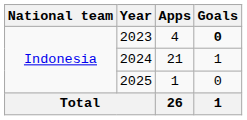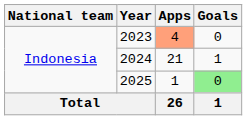(175, 38) no background -> (175, 38) lightsalmon background
(218, 38) bold -> (218, 38) normal
(218, 82) no background -> (218, 82) lightgreen background
